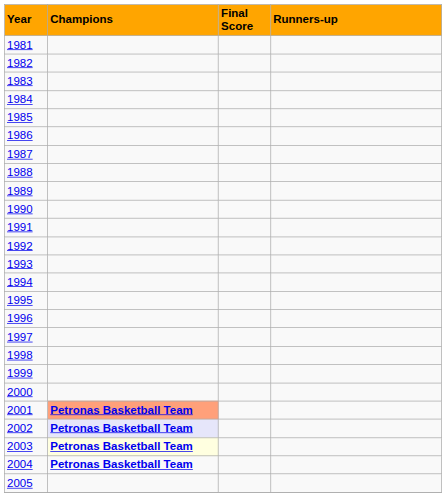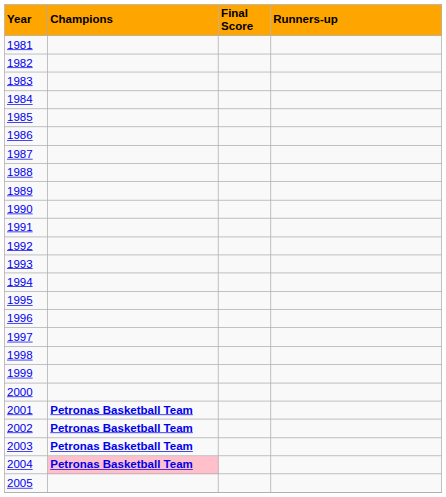(122, 410) lightsalmon background -> (122, 410) no background
(122, 428) lavender background -> (122, 428) no background
(122, 446) lightyellow background -> (122, 446) no background
(122, 465) no background -> (122, 465) pink background
